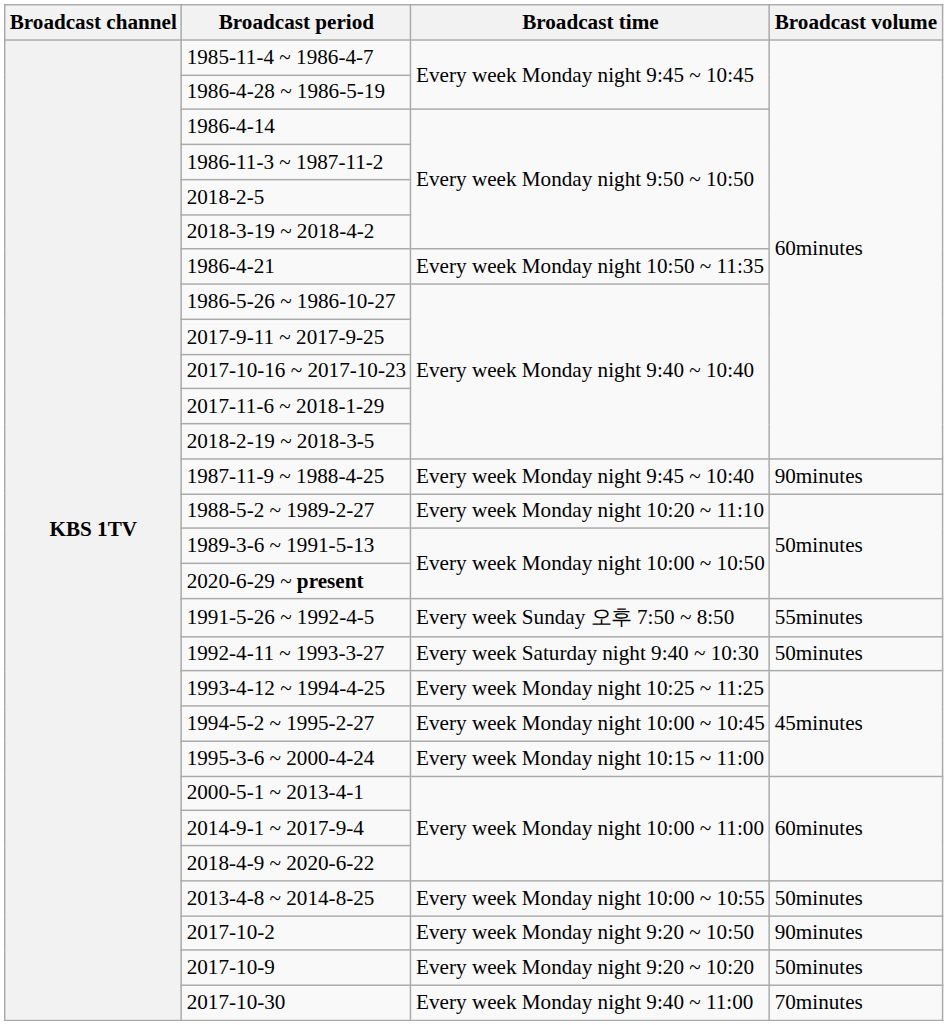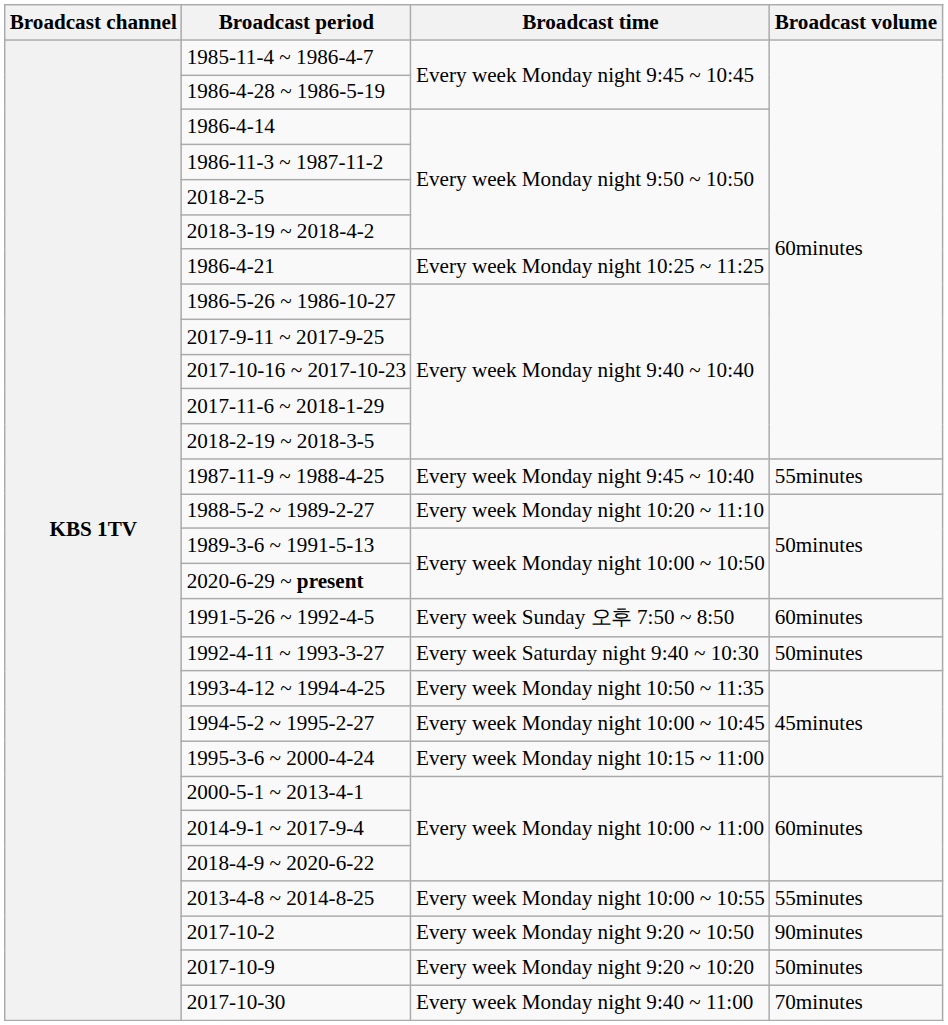(590, 266) Every week Monday night 10:50 ~ 11:35 -> (590, 266) Every week Monday night 10:25 ~ 11:25
(819, 476) 90minutes -> (819, 476) 55minutes
(819, 617) 55minutes -> (819, 617) 60minutes
(590, 688) Every week Monday night 10:25 ~ 11:25 -> (590, 688) Every week Monday night 10:50 ~ 11:35
(819, 898) 50minutes -> (819, 898) 55minutes
